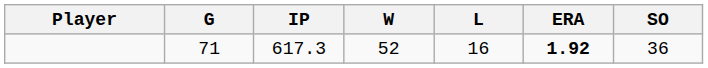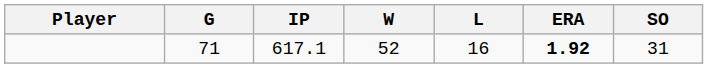(299, 49) 617.3 -> (299, 49) 617.1
(658, 49) 36 -> (658, 49) 31
